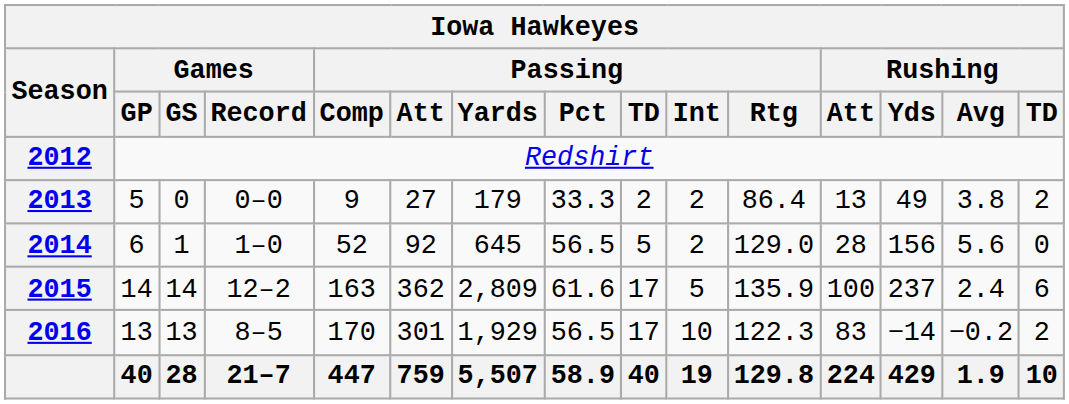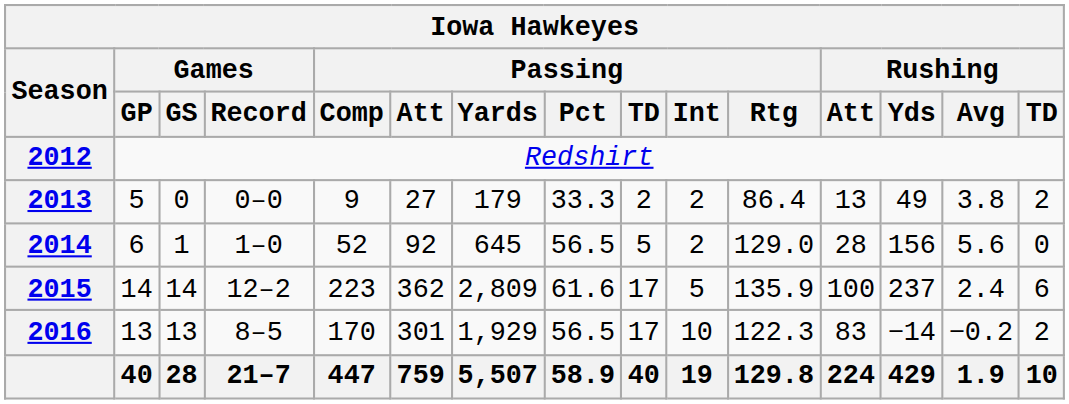(352, 289) 163 -> (352, 289) 223
